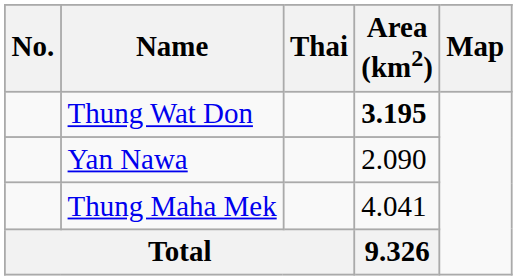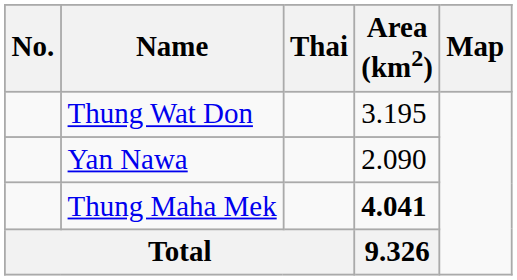(397, 114) bold -> (397, 114) normal
(397, 206) normal -> (397, 206) bold
